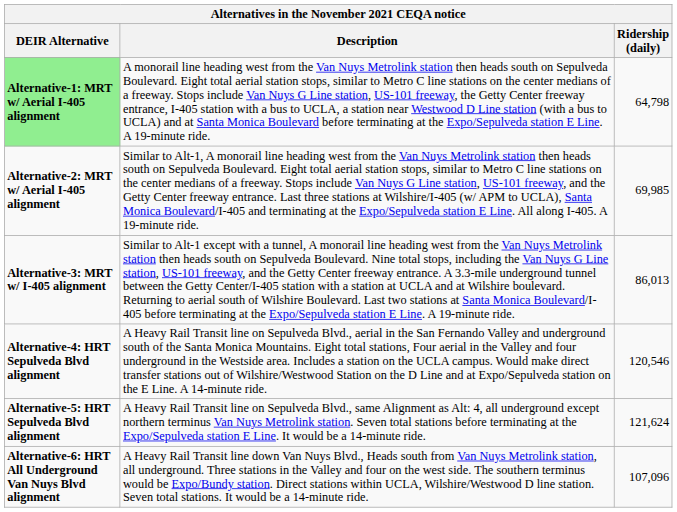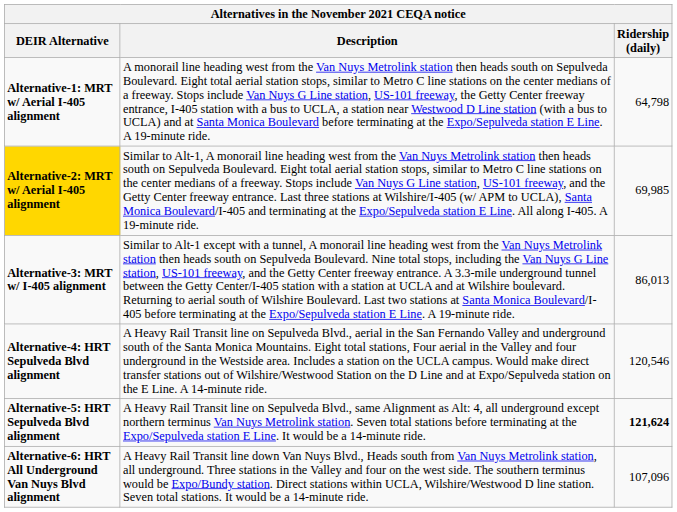(60, 101) lightgreen background -> (60, 101) no background
(60, 190) no background -> (60, 190) gold background
(649, 422) normal -> (649, 422) bold
